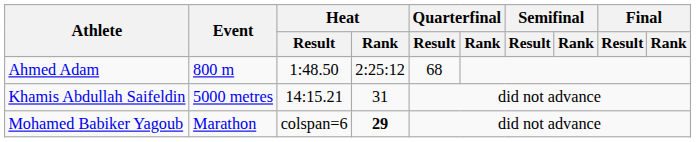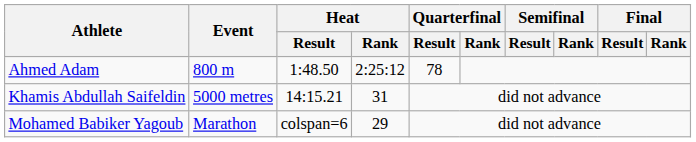(434, 70) 68 -> (434, 70) 78
(380, 124) bold -> (380, 124) normal
